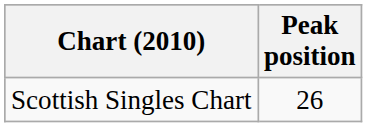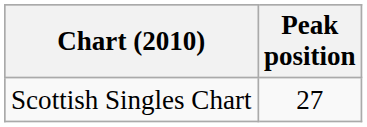(310, 99) 26 -> (310, 99) 27
